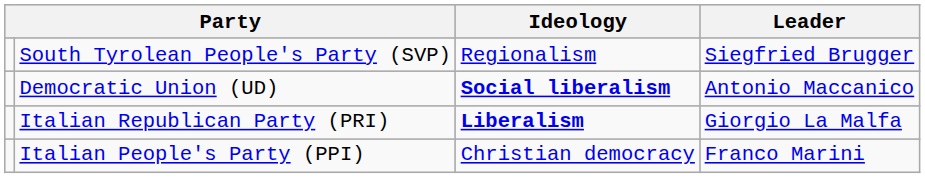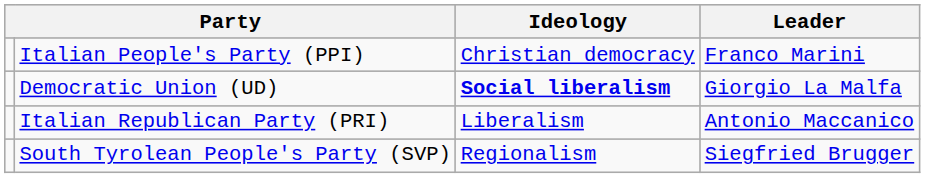rows swapped: (192, 155) <-> (235, 55)
(809, 88) Antonio Maccanico -> (803, 88) Giorgio La Malfa
(522, 122) bold -> (522, 122) normal
(803, 122) Giorgio La Malfa -> (809, 122) Antonio Maccanico
